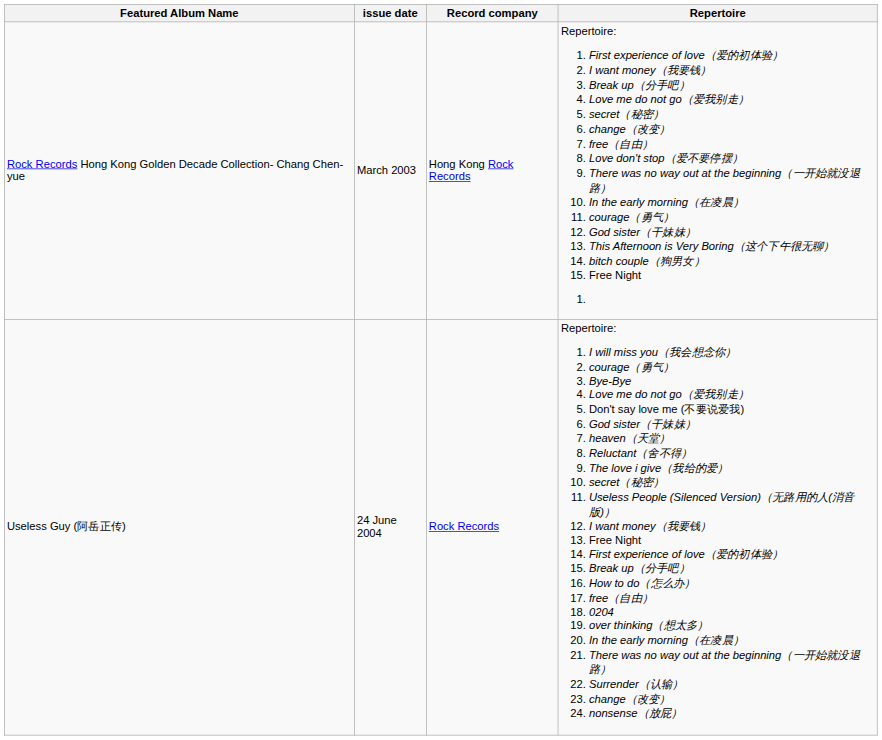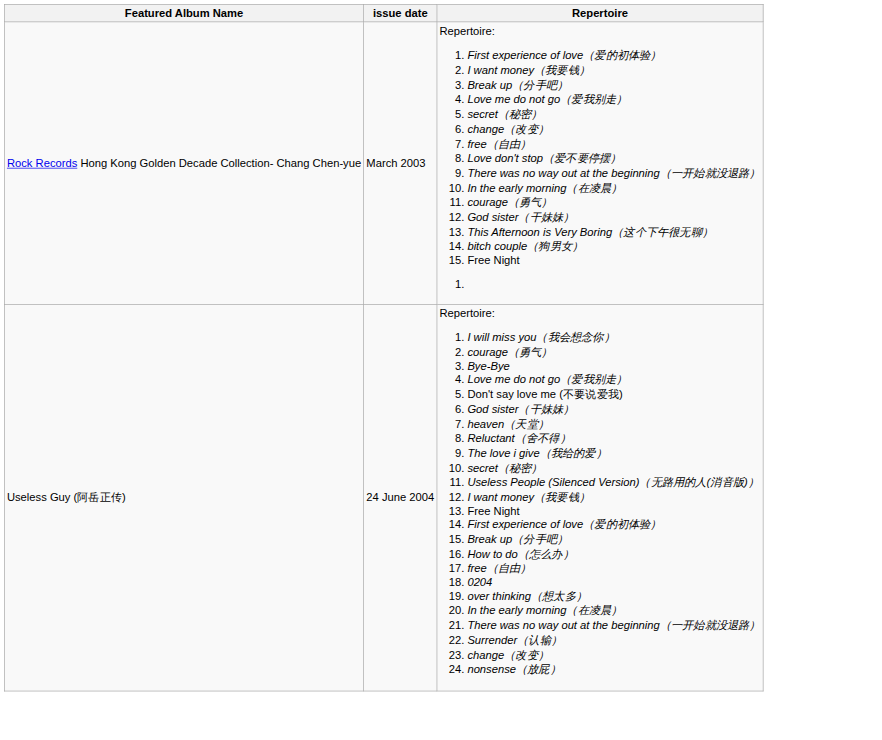- column: (492, 13)
